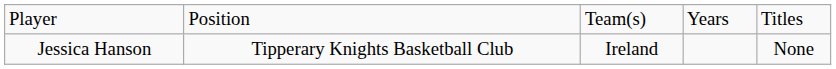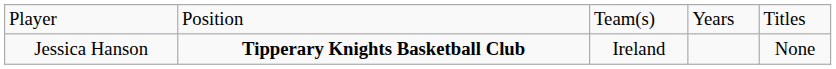(382, 49) normal -> (384, 49) bold
